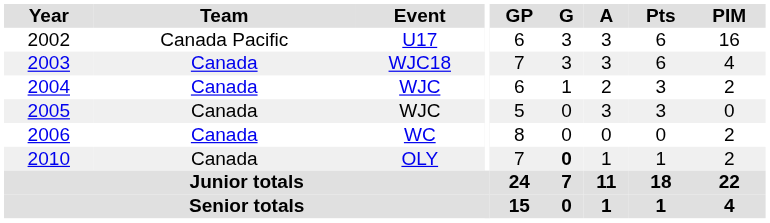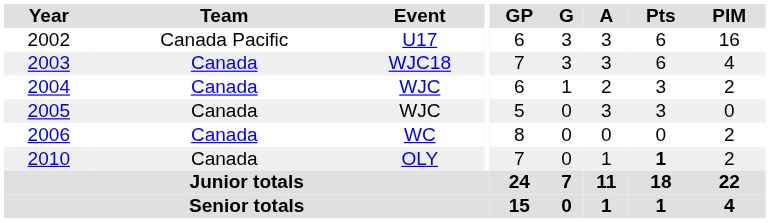(567, 158) bold -> (567, 158) normal
(661, 158) normal -> (661, 158) bold
